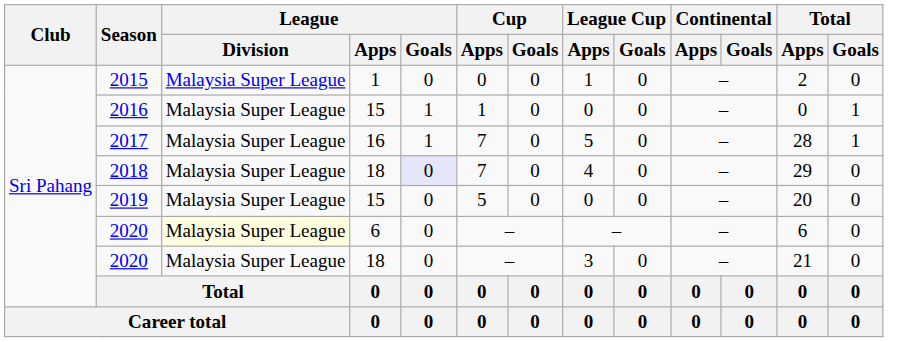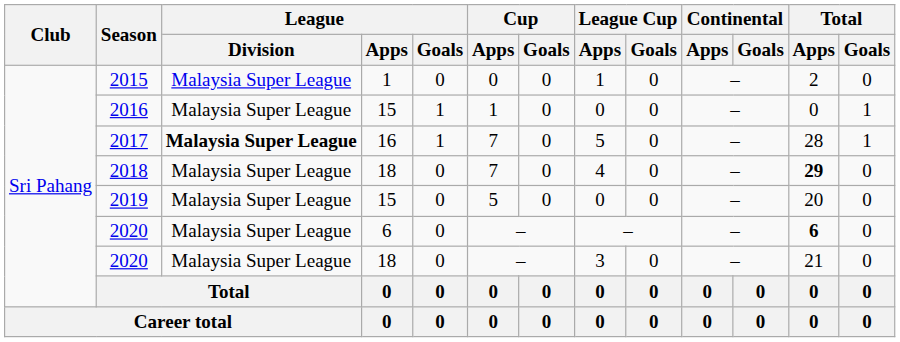(256, 140) normal -> (261, 140) bold
(429, 170) lavender background -> (440, 170) no background
(802, 170) normal -> (814, 170) bold
(256, 230) lightyellow background -> (261, 230) no background
(802, 230) normal -> (814, 230) bold
